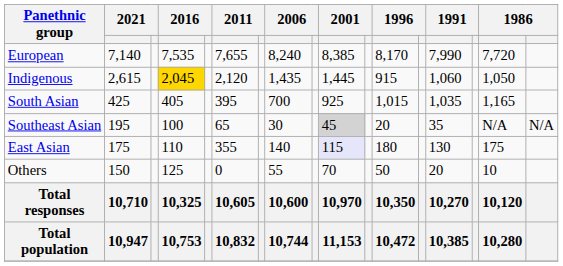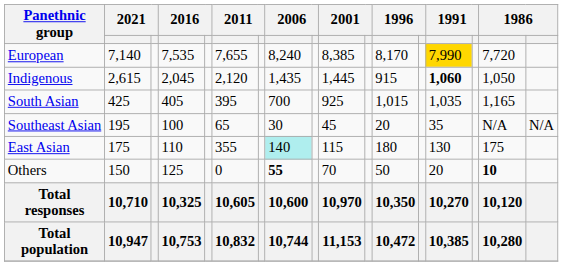(445, 55) no background -> (445, 55) gold background
(178, 78) gold background -> (178, 78) no background
(445, 78) normal -> (445, 78) bold
(329, 124) lightgrey background -> (329, 124) no background
(279, 147) no background -> (279, 147) paleturquoise background
(332, 147) lavender background -> (332, 147) no background
(276, 170) normal -> (276, 170) bold
(489, 170) normal -> (489, 170) bold
